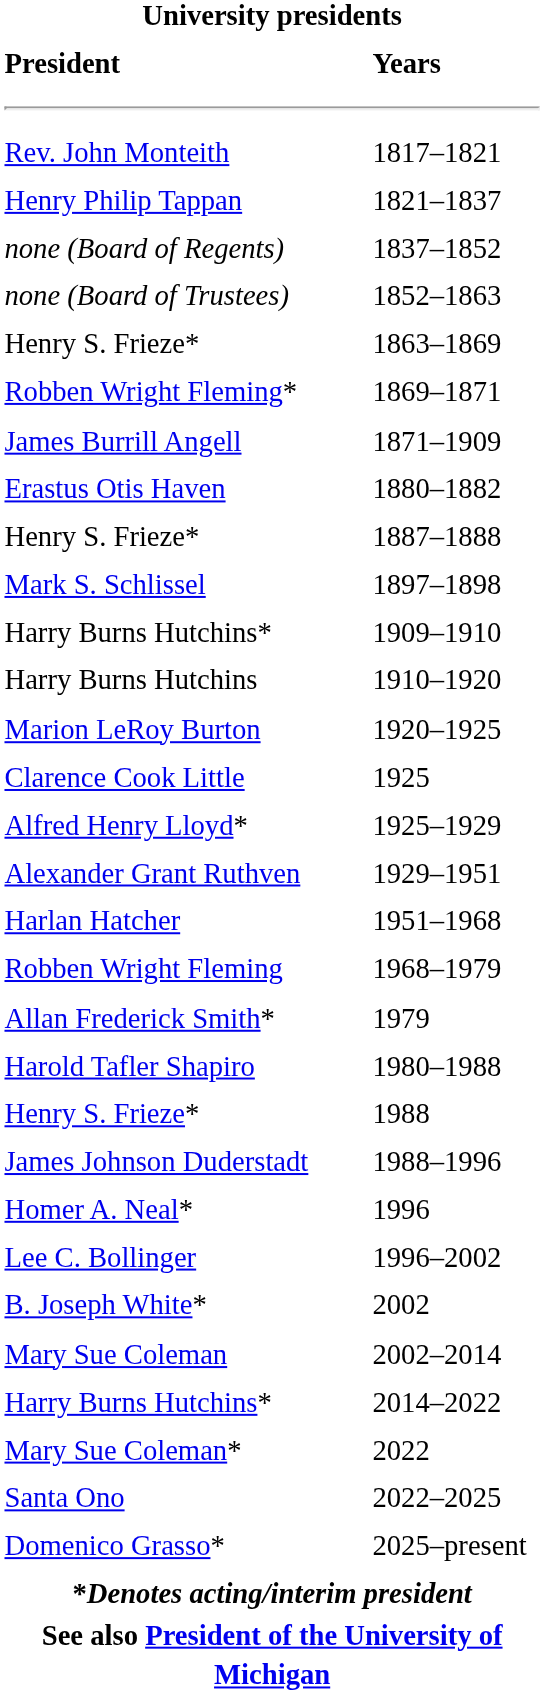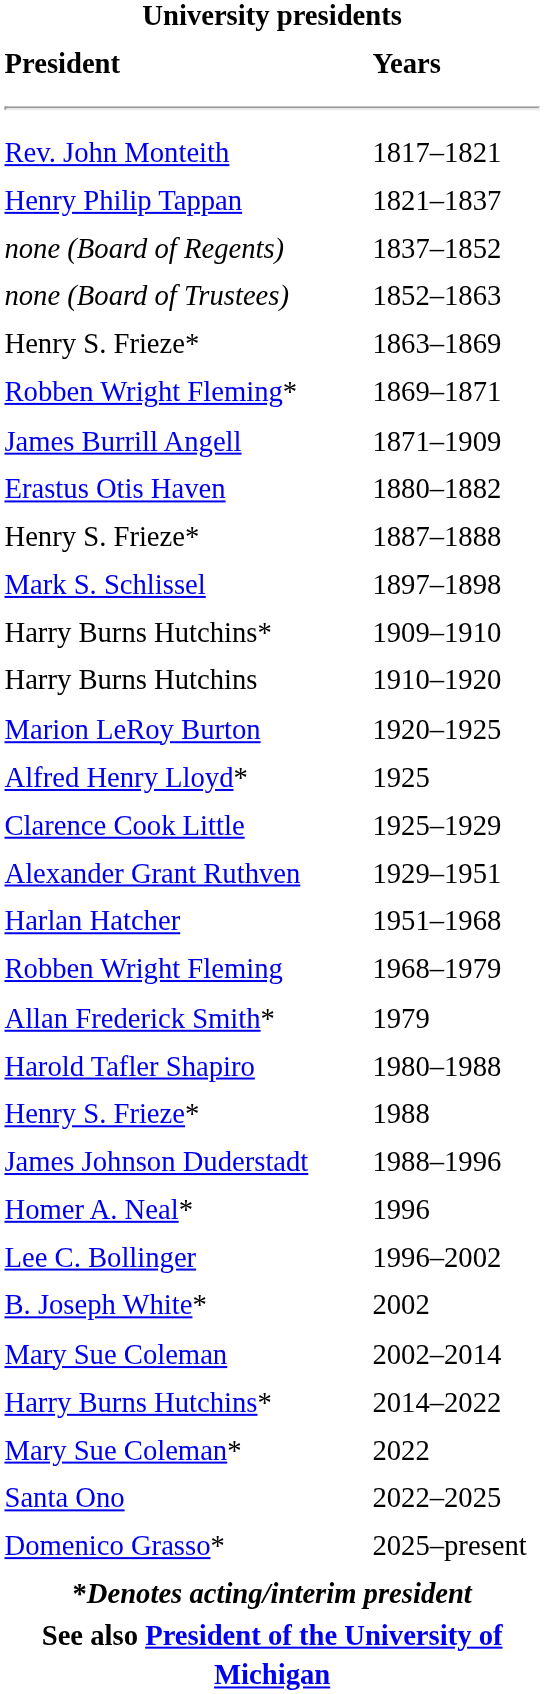(125, 776) Clarence Cook Little -> (126, 776) Alfred Henry Lloyd*
(126, 825) Alfred Henry Lloyd* -> (125, 825) Clarence Cook Little
